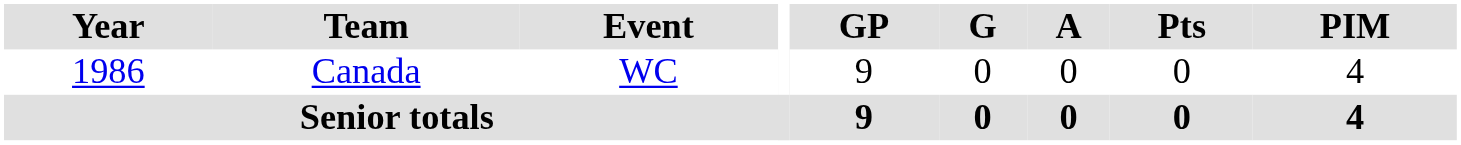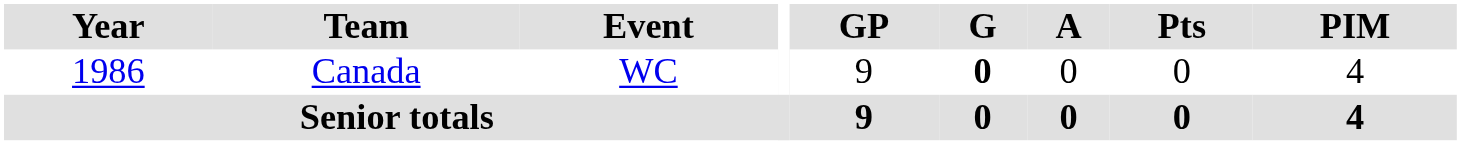(983, 71) normal -> (983, 71) bold
